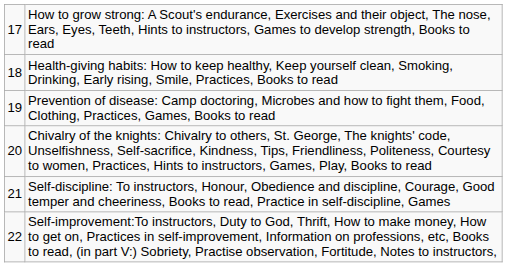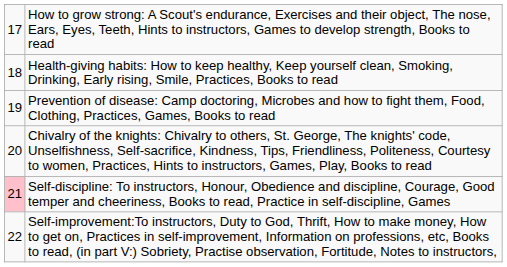(15, 194) no background -> (15, 194) pink background
